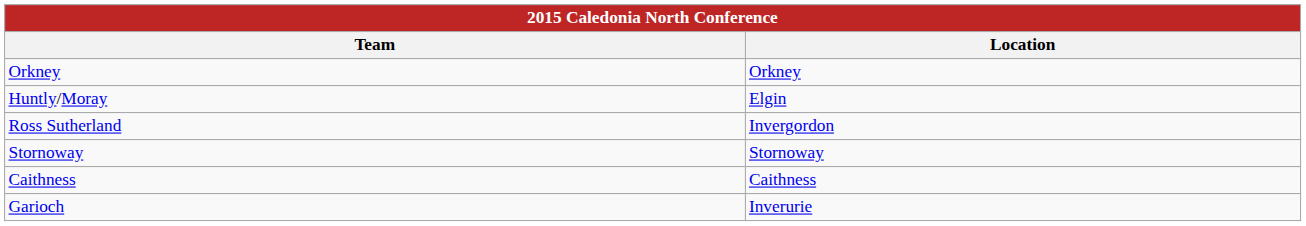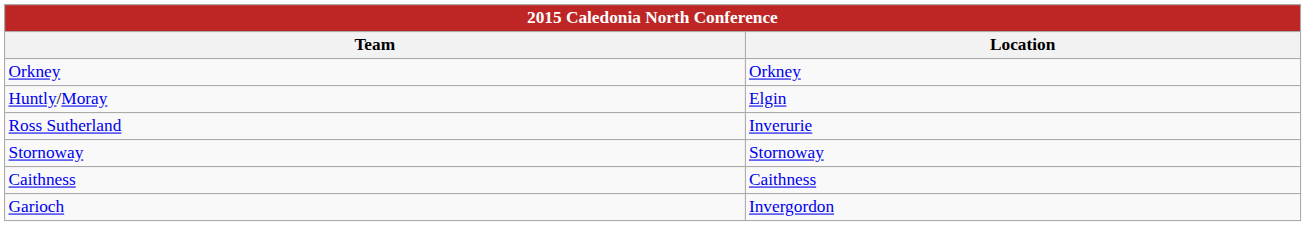(792, 126) Invergordon -> (781, 126) Inverurie
(781, 206) Inverurie -> (792, 206) Invergordon
